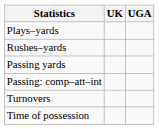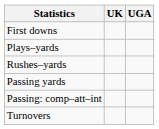+ row: (32, 30)
- row: (48, 115)
